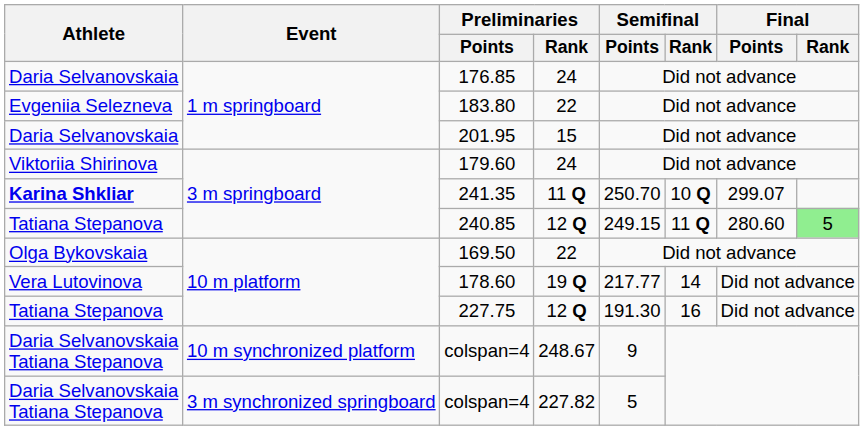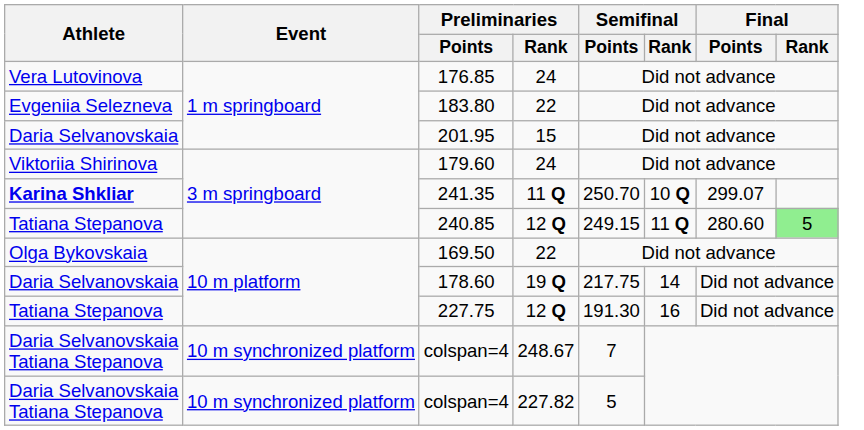(94, 77) Daria Selvanovskaia -> (76, 77) Vera Lutovinova
(76, 282) Vera Lutovinova -> (94, 282) Daria Selvanovskaia
(632, 282) 217.77 -> (611, 282) 217.75
(632, 351) 9 -> (611, 351) 7
(311, 401) 3 m synchronized springboard -> (301, 401) 10 m synchronized platform
